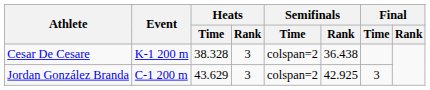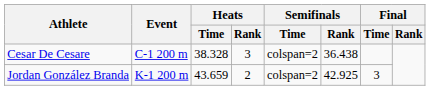(162, 54) K-1 200 m -> (161, 54) C-1 200 m
(161, 75) C-1 200 m -> (162, 75) K-1 200 m
(211, 75) 43.629 -> (211, 75) 43.659
(248, 75) 3 -> (248, 75) 2
